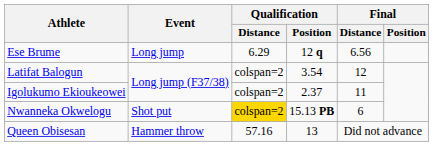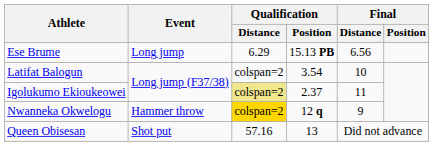(312, 53) 12 q -> (312, 53) 15.13 PB
(361, 72) 12 -> (361, 72) 10
(259, 92) no background -> (259, 92) khaki background
(151, 112) Shot put -> (168, 112) Hammer throw
(312, 112) 15.13 PB -> (312, 112) 12 q
(361, 112) 6 -> (361, 112) 9
(168, 131) Hammer throw -> (151, 131) Shot put
